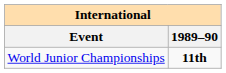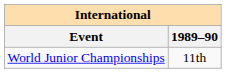(194, 57) bold -> (194, 57) normal
